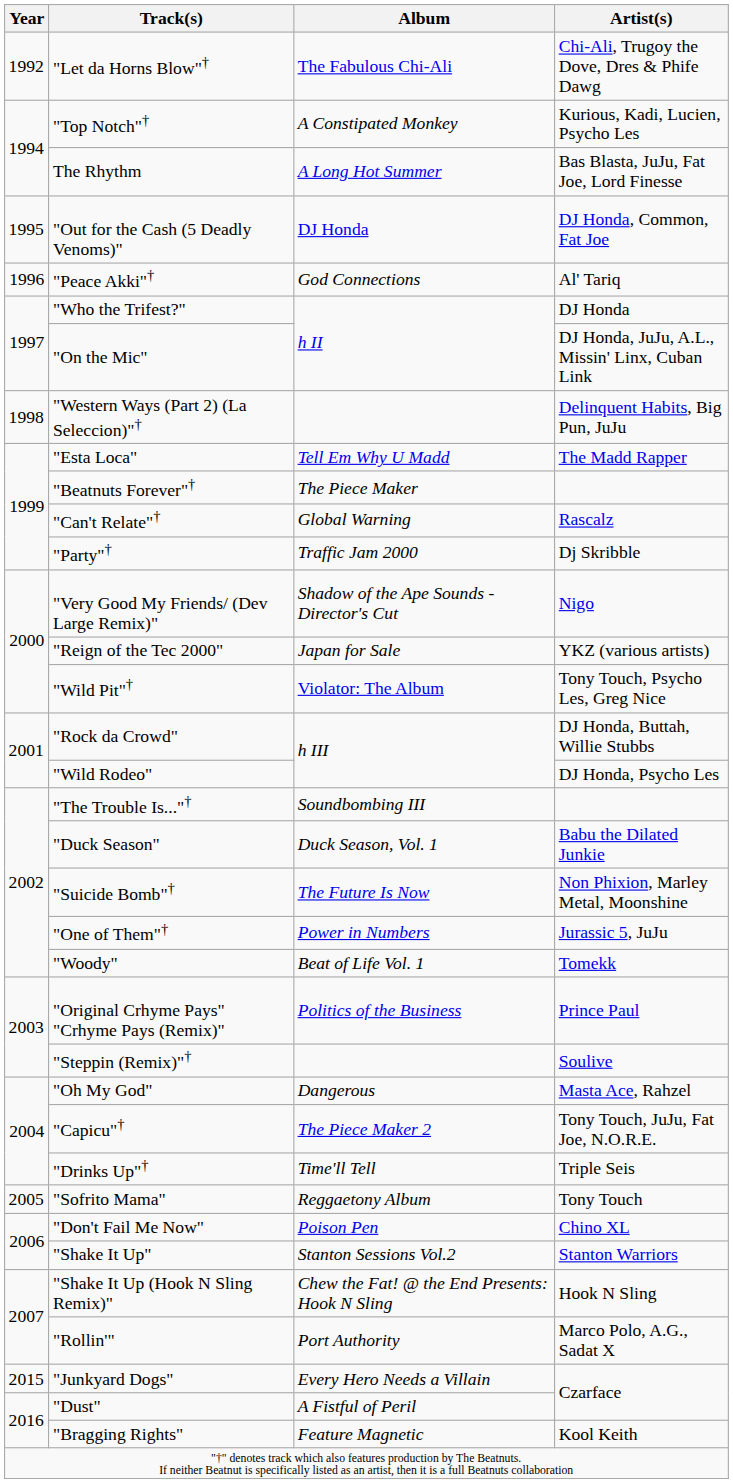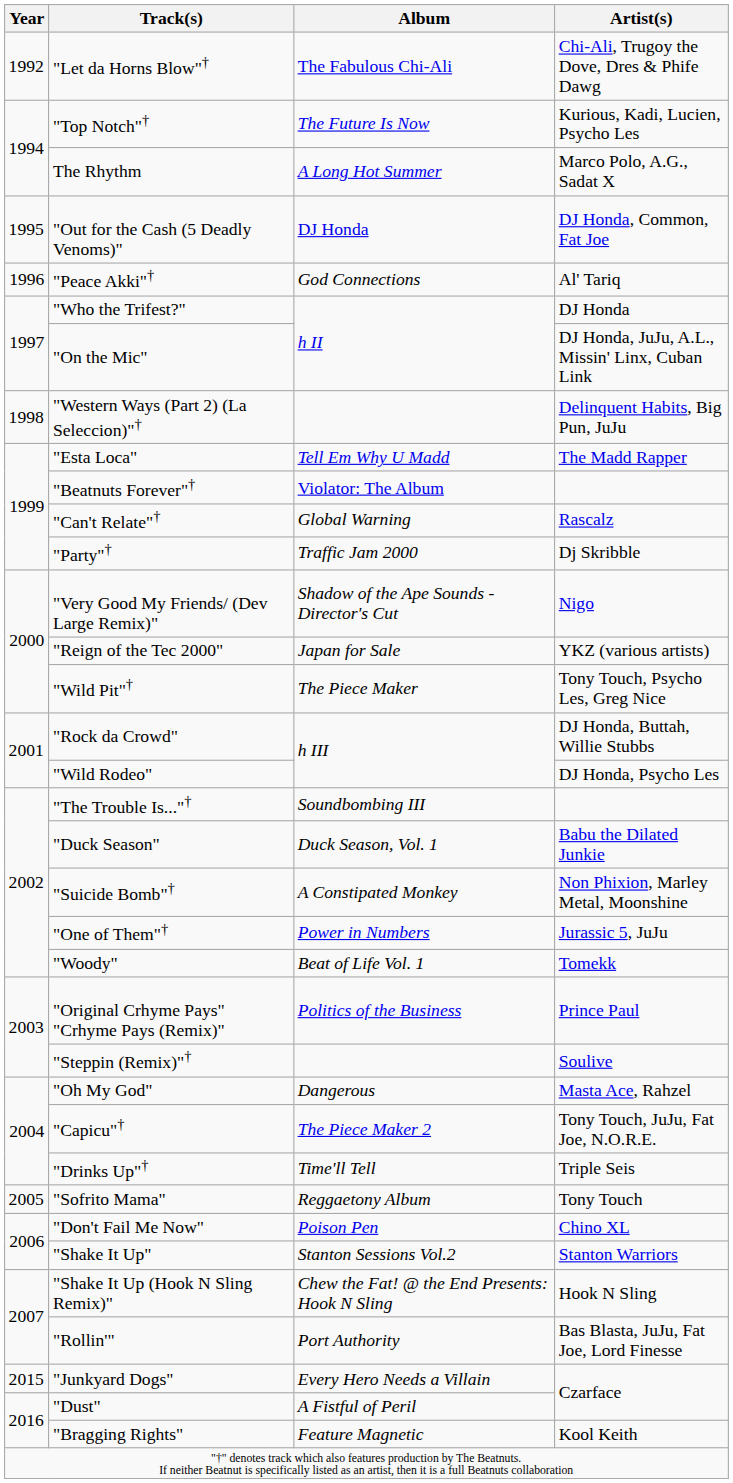(378, 123) A Constipated Monkey -> (364, 123) The Future Is Now
(632, 171) Bas Blasta, JuJu, Fat Joe, Lord Finesse -> (623, 171) Marco Polo, A.G., Sadat X
(358, 487) The Piece Maker -> (371, 487) Violator: The Album
(371, 688) Violator: The Album -> (358, 688) The Piece Maker
(364, 892) The Future Is Now -> (378, 892) A Constipated Monkey
(623, 1340) Marco Polo, A.G., Sadat X -> (632, 1340) Bas Blasta, JuJu, Fat Joe, Lord Finesse
